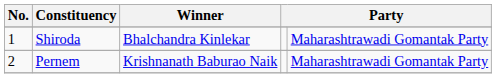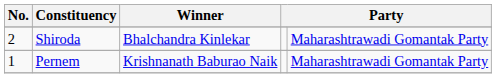(11, 38) 1 -> (11, 38) 2
(11, 61) 2 -> (11, 61) 1
